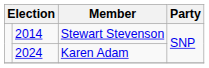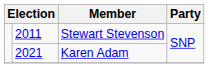(29, 33) 2014 -> (28, 33) 2011
(29, 53) 2024 -> (29, 53) 2021
